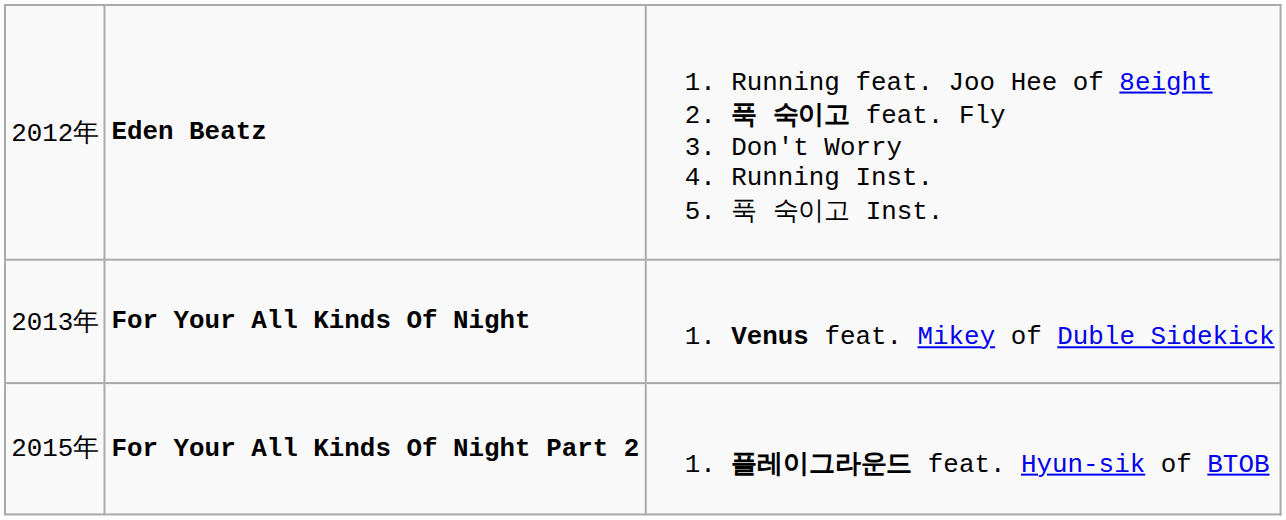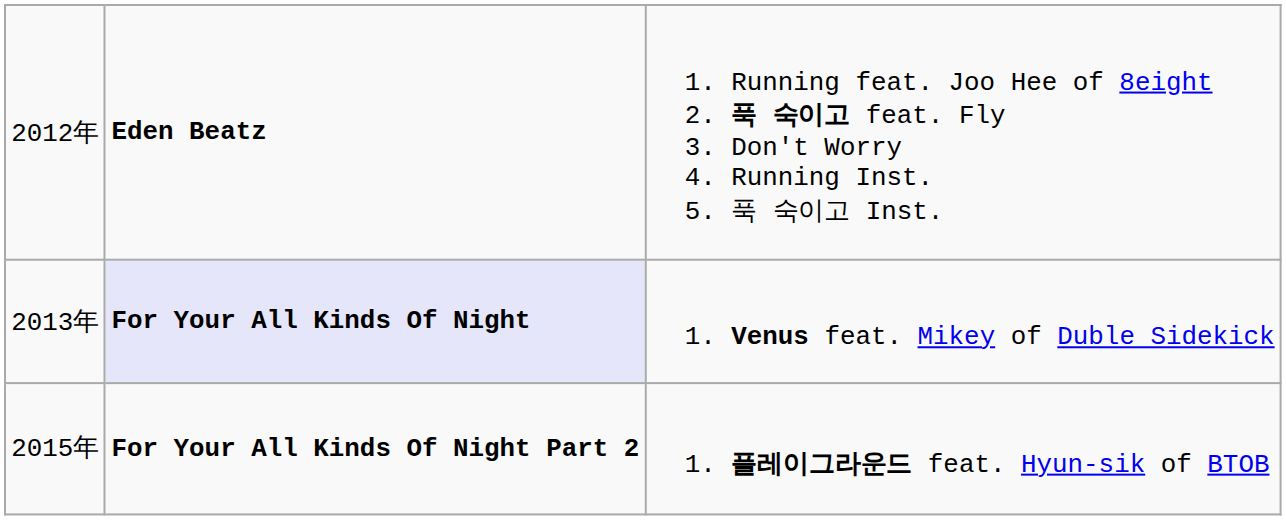(321, 322) no background -> (321, 322) lavender background
